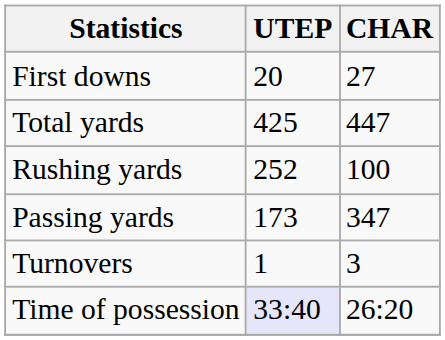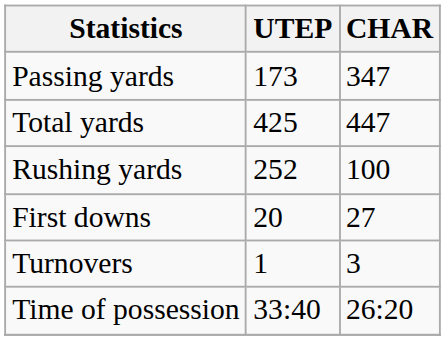rows swapped: (82, 75) <-> (93, 216)
(287, 310) lavender background -> (287, 310) no background
